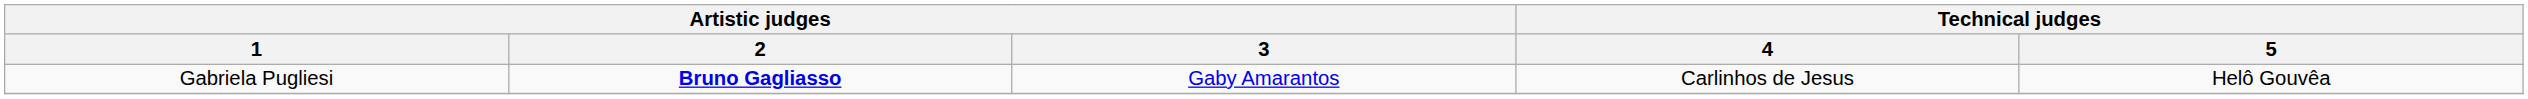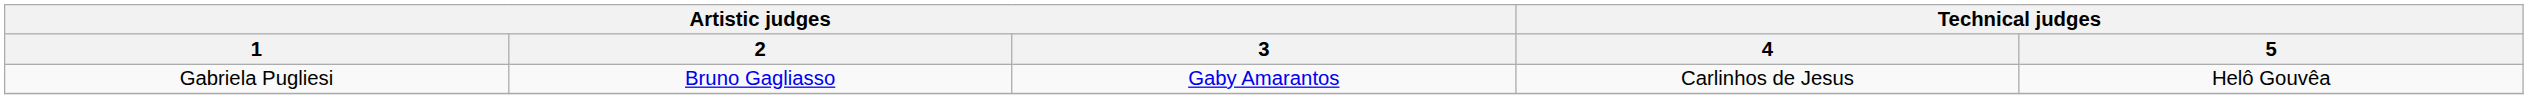(760, 78) bold -> (760, 78) normal
